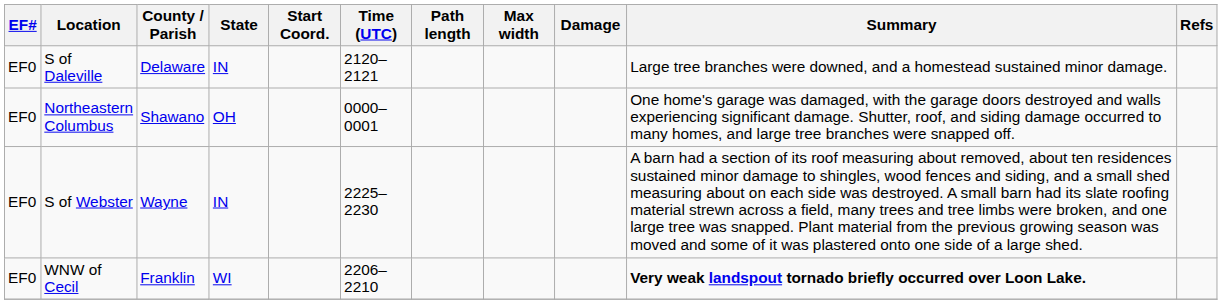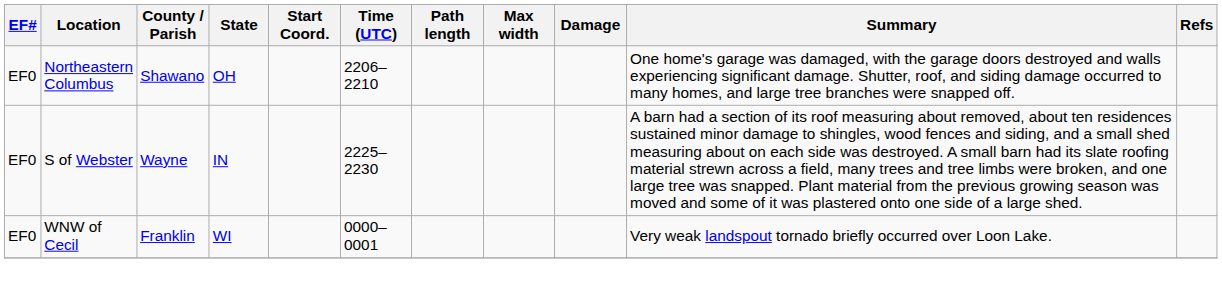- row: (73, 66)
(365, 117) 0000–0001 -> (365, 75) 2206–2210
(365, 278) 2206–2210 -> (365, 236) 0000–0001
(858, 278) bold -> (841, 236) normal
